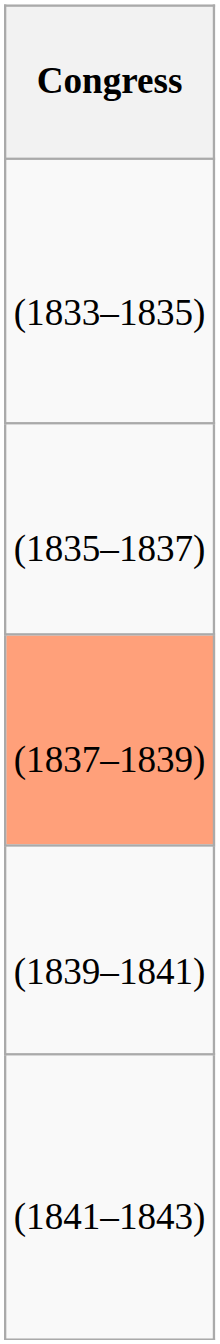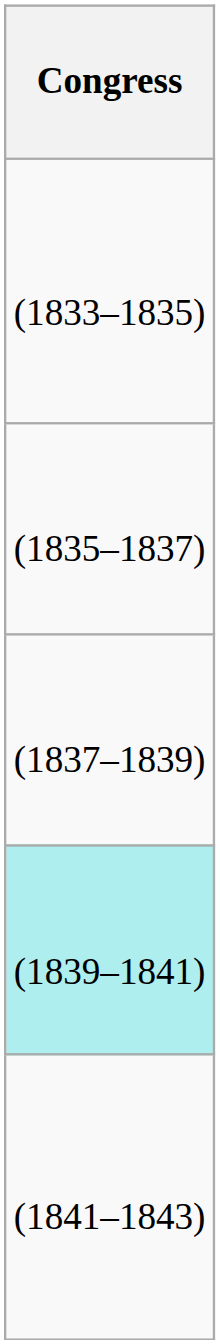(110, 760) lightsalmon background -> (110, 760) no background
(110, 970) no background -> (110, 970) paleturquoise background
